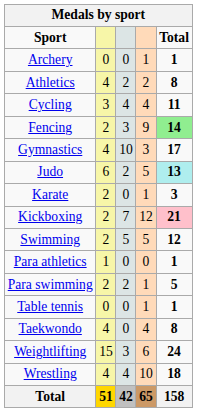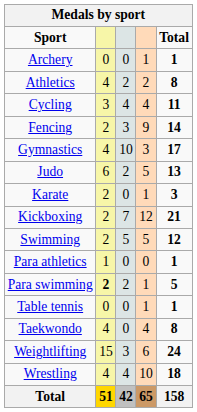(174, 127) lightgreen background -> (174, 127) no background
(174, 172) paleturquoise background -> (174, 172) no background
(174, 217) pink background -> (174, 217) no background
(106, 284) normal -> (106, 284) bold
